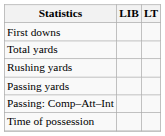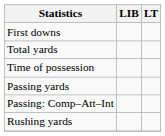rows swapped: (40, 67) <-> (51, 121)
